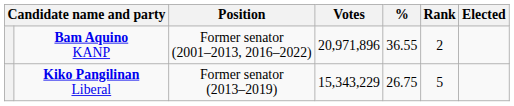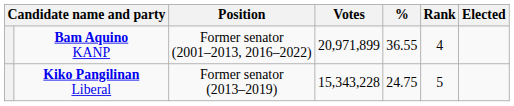(349, 44) 20,971,896 -> (349, 44) 20,971,899
(440, 44) 2 -> (440, 44) 4
(349, 82) 15,343,229 -> (349, 82) 15,343,228
(402, 82) 26.75 -> (402, 82) 24.75
